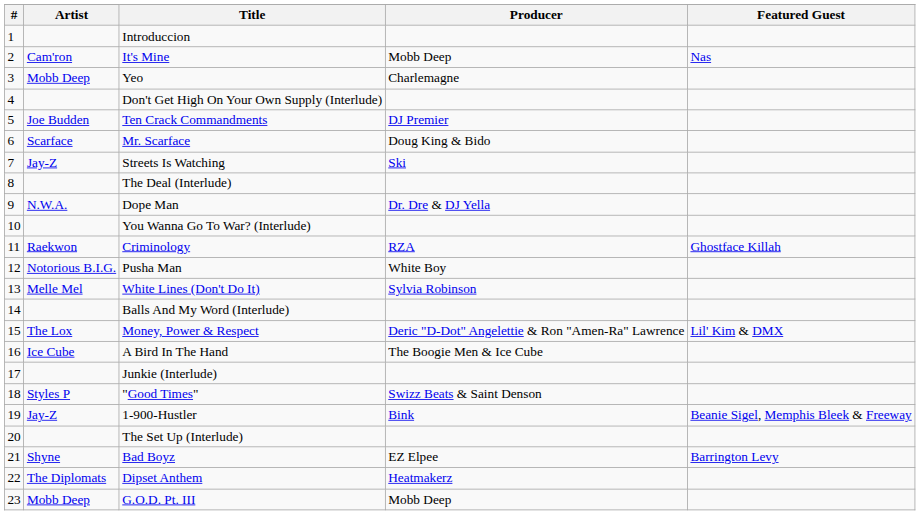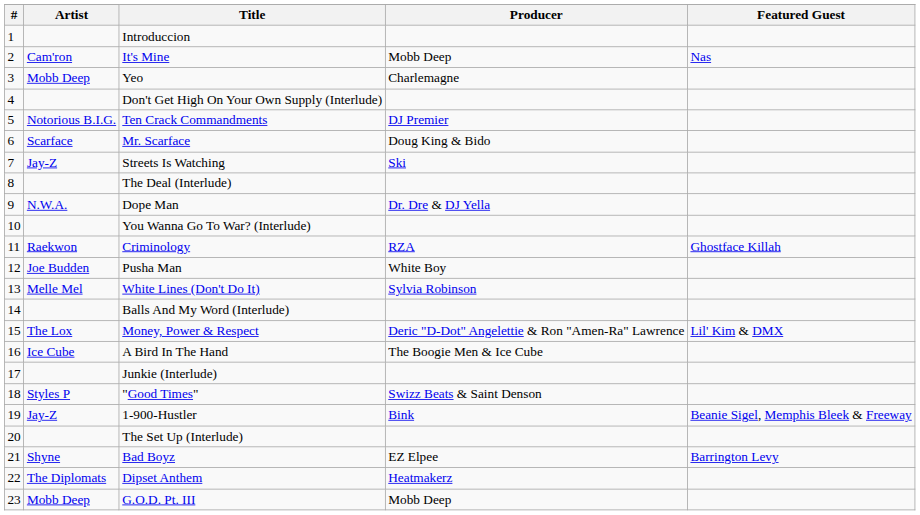(58, 120) Joe Budden -> (72, 120) Notorious B.I.G.
(72, 267) Notorious B.I.G. -> (58, 267) Joe Budden
